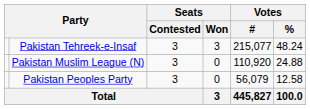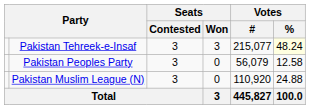(289, 46) no background -> (289, 46) lightyellow background
rows swapped: (78, 63) <-> (78, 79)
